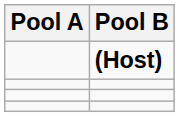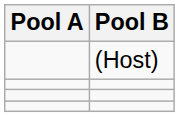(129, 60) bold -> (127, 60) normal
